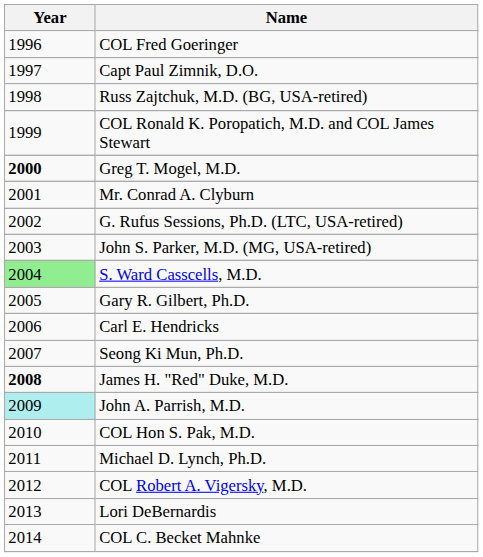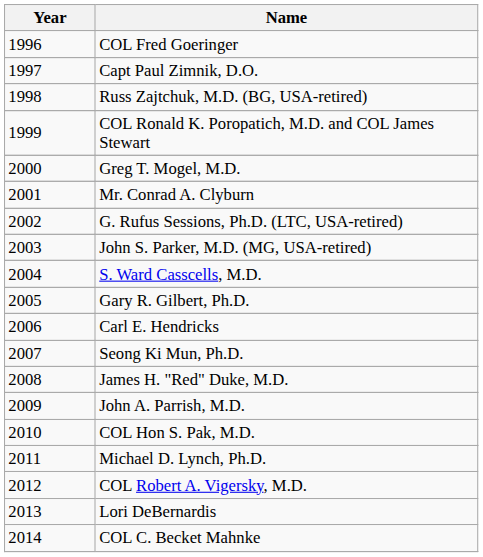(25, 168) bold -> (25, 168) normal
(25, 273) lightgreen background -> (25, 273) no background
(25, 379) bold -> (25, 379) normal
(25, 405) paleturquoise background -> (25, 405) no background
